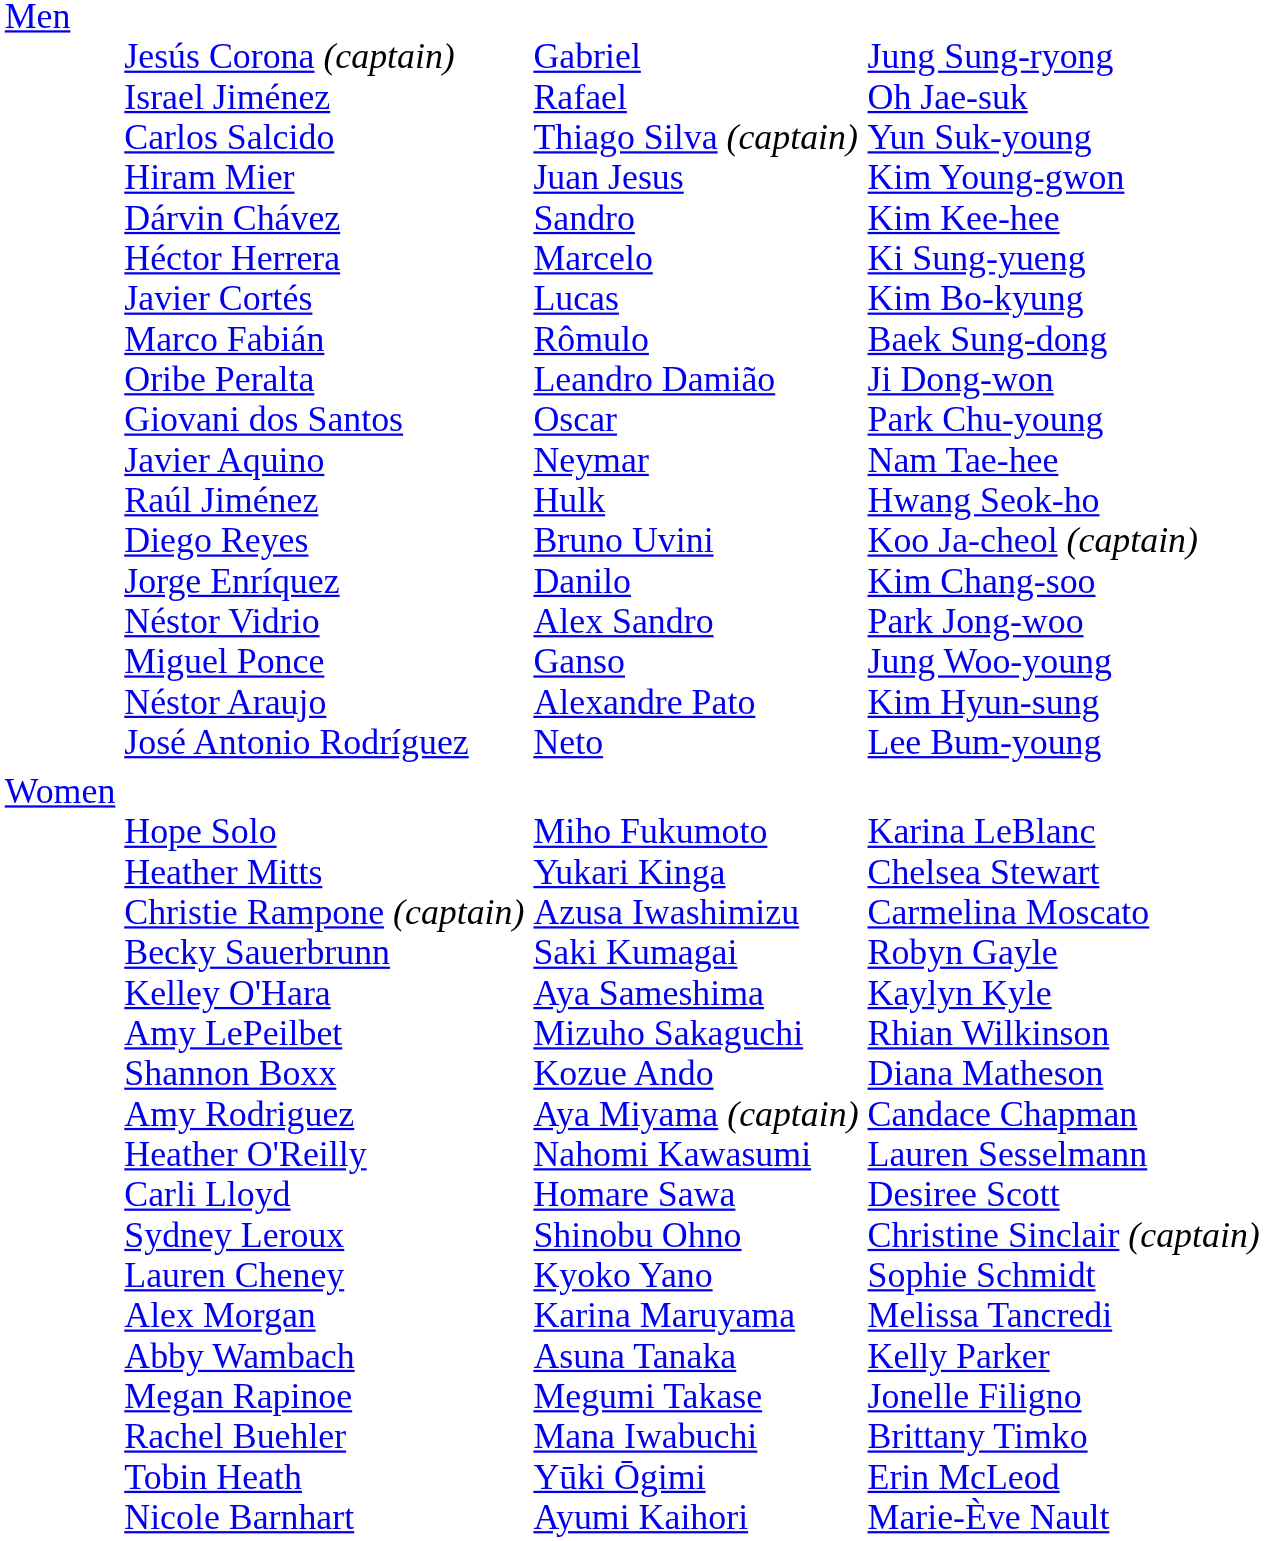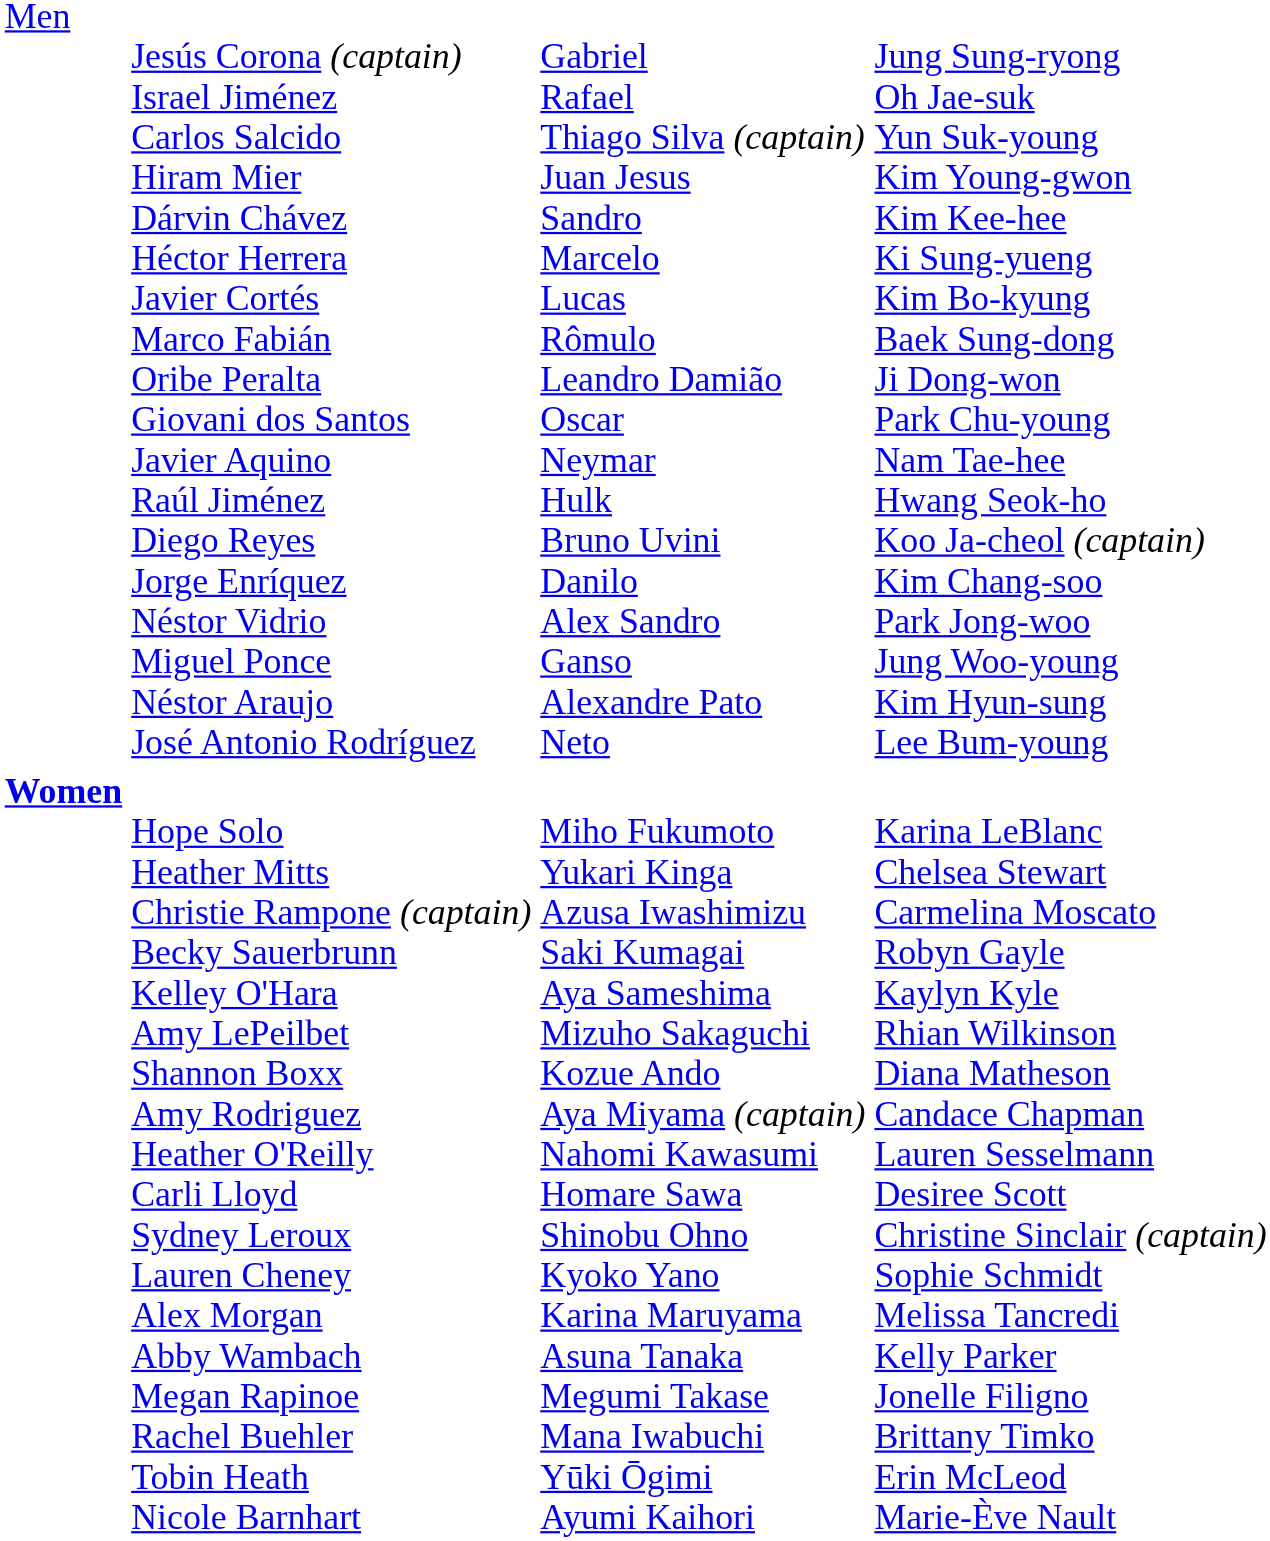(60, 791) normal -> (63, 791) bold
